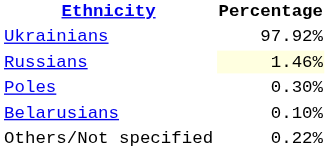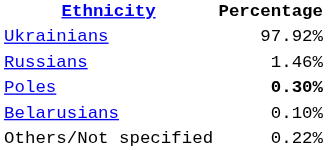(297, 62) lightyellow background -> (297, 62) no background
(297, 87) normal -> (297, 87) bold
